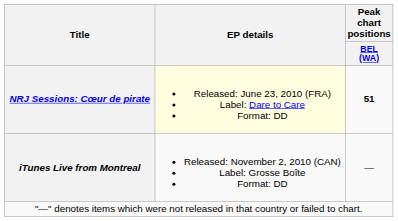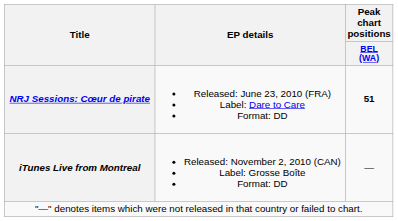(250, 105) lightyellow background -> (250, 105) no background
